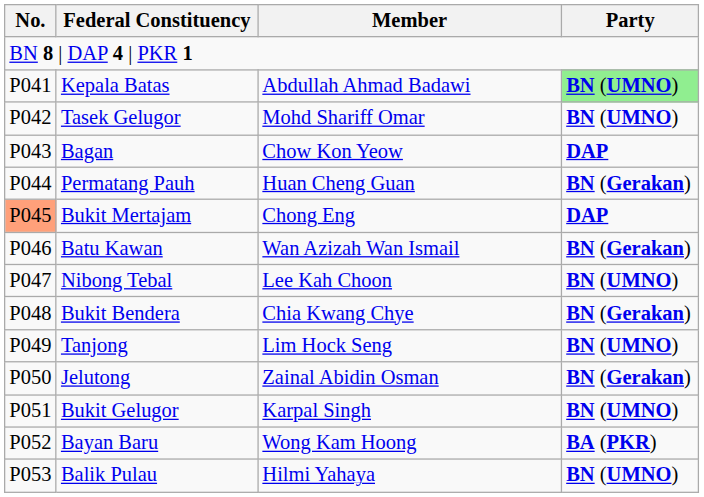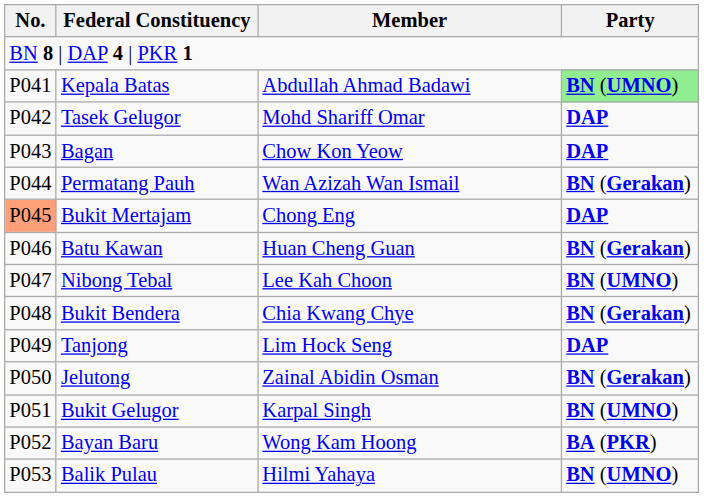(622, 118) BN (UMNO) -> (587, 118) DAP
(339, 183) Huan Cheng Guan -> (361, 183) Wan Azizah Wan Ismail
(361, 248) Wan Azizah Wan Ismail -> (339, 248) Huan Cheng Guan
(622, 345) BN (UMNO) -> (587, 345) DAP
